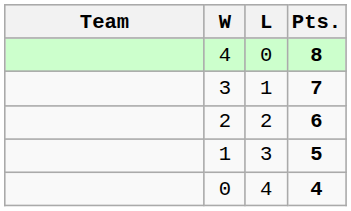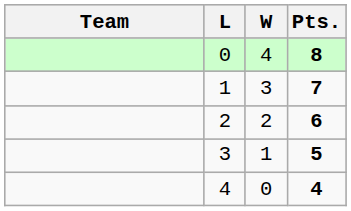columns swapped: (225, 22) <-> (266, 22)
